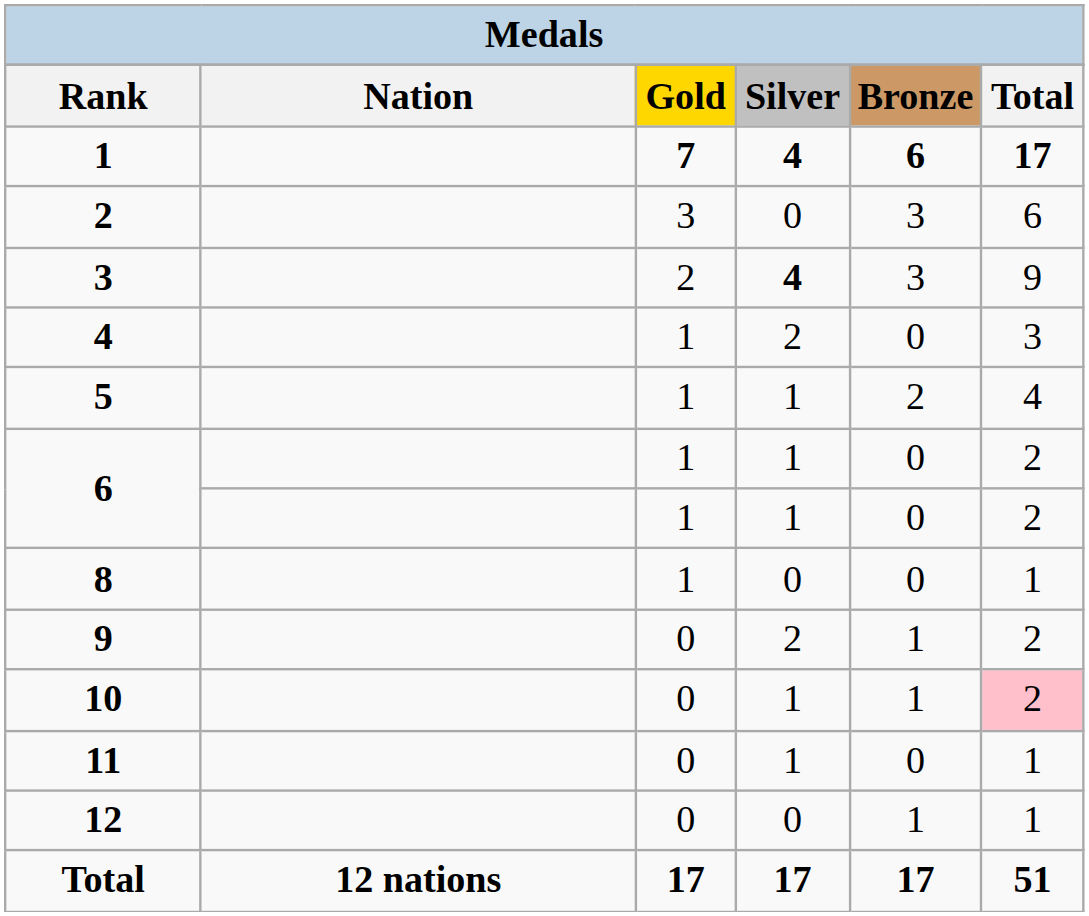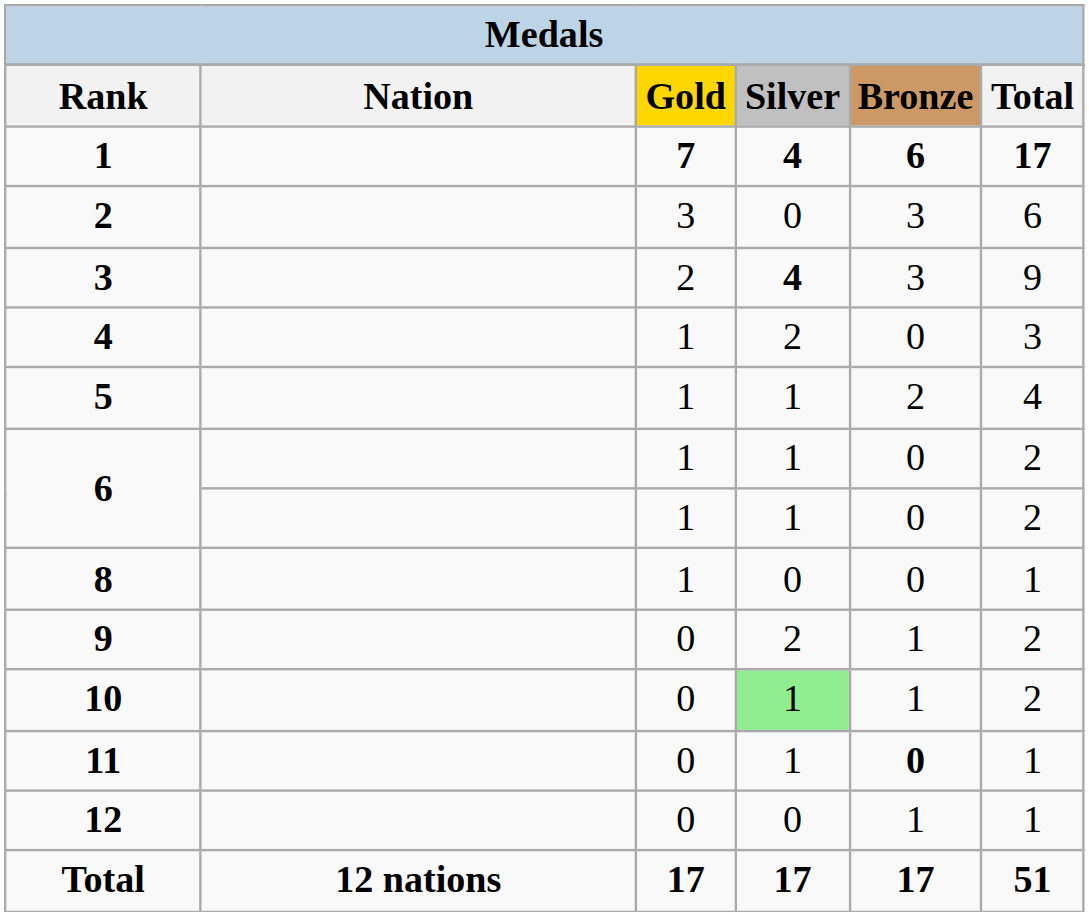(793, 699) no background -> (793, 699) lightgreen background
(1033, 699) pink background -> (1033, 699) no background
(916, 759) normal -> (916, 759) bold
